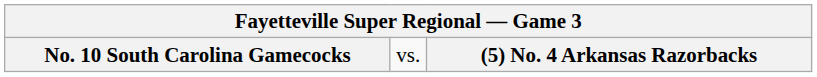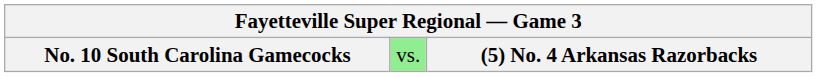(408, 54) no background -> (408, 54) lightgreen background
